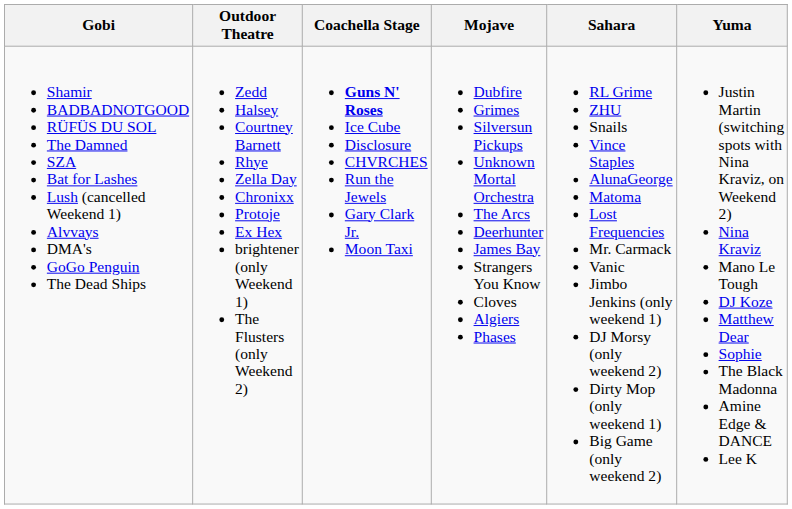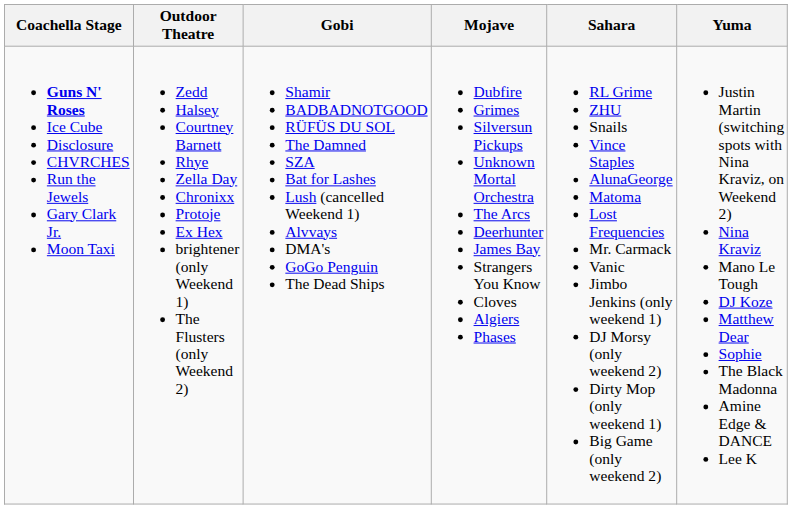columns swapped: (367, 25) <-> (99, 25)
